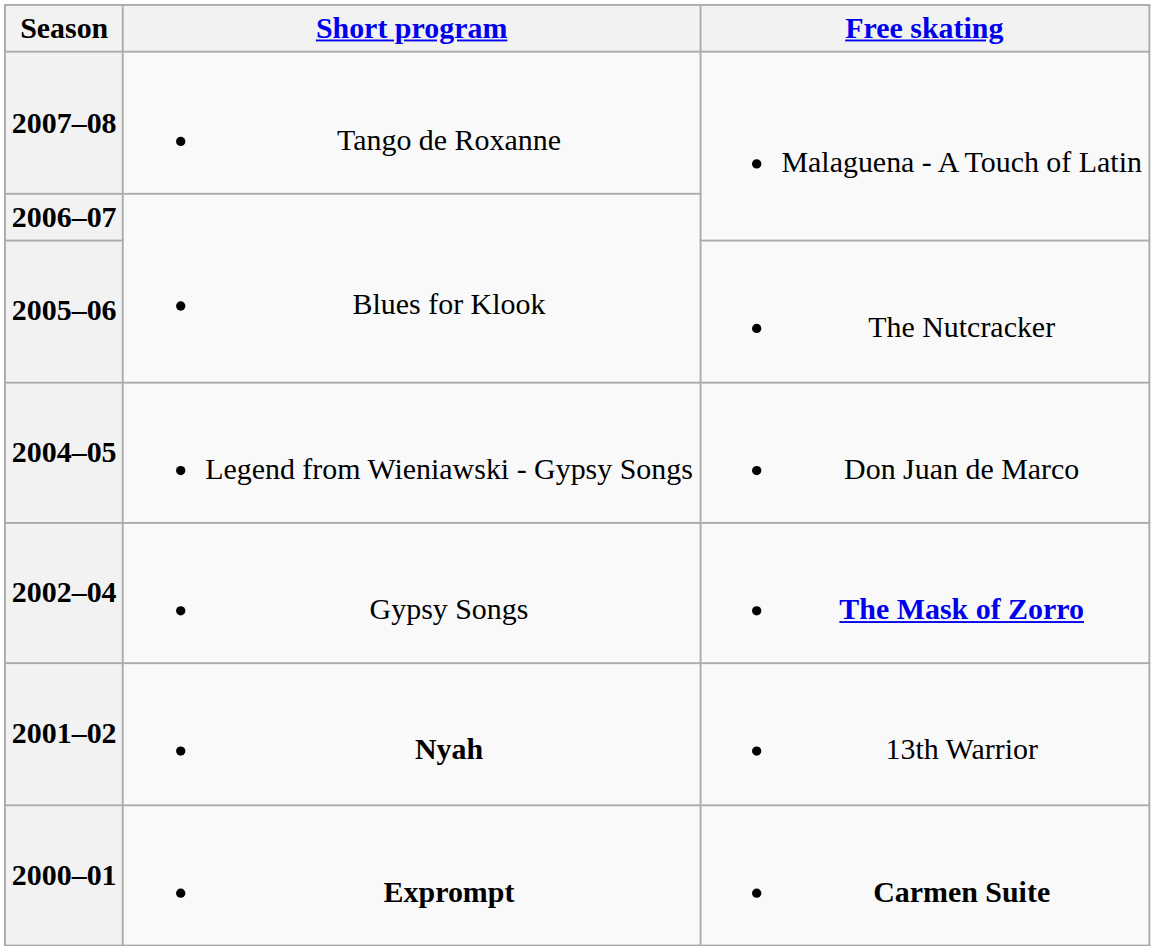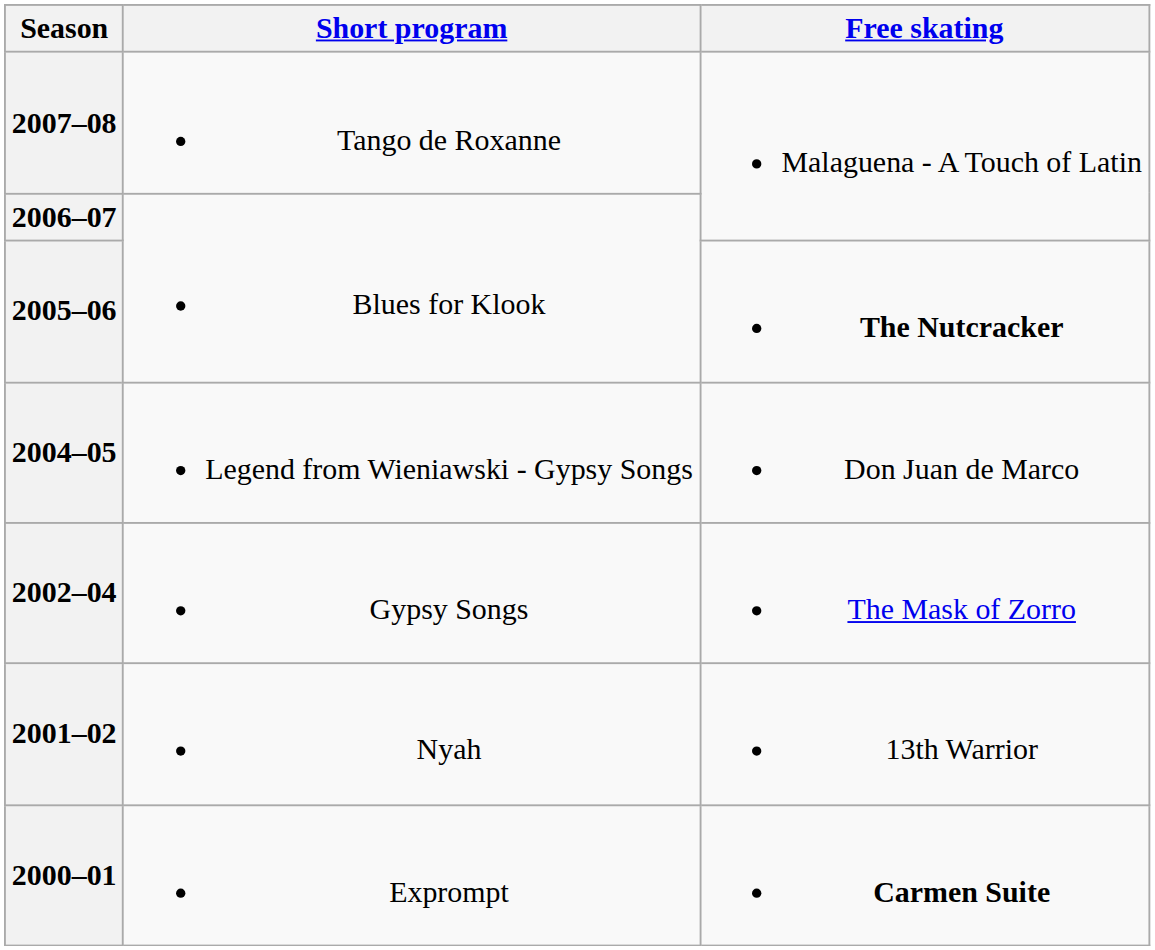(924, 328) normal -> (924, 328) bold
(924, 610) bold -> (924, 610) normal
(412, 751) bold -> (412, 751) normal
(412, 892) bold -> (412, 892) normal
